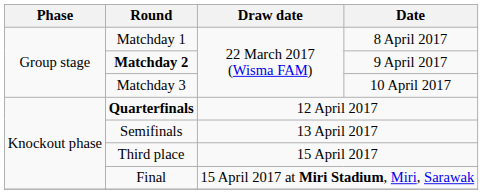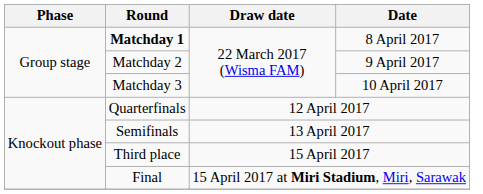(151, 39) normal -> (147, 39) bold
(151, 62) bold -> (147, 62) normal
(151, 108) bold -> (147, 108) normal
